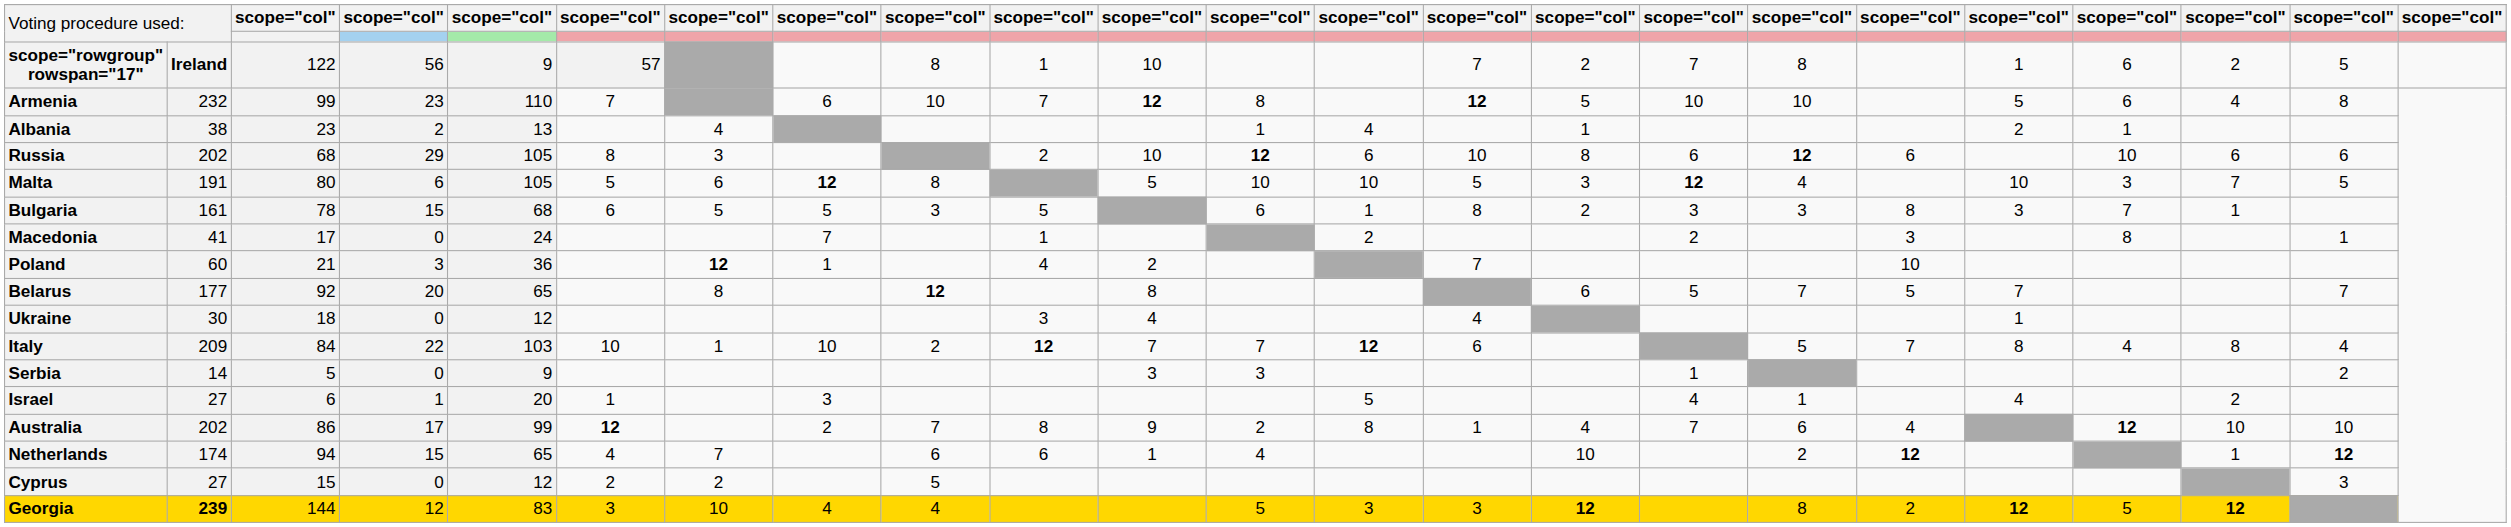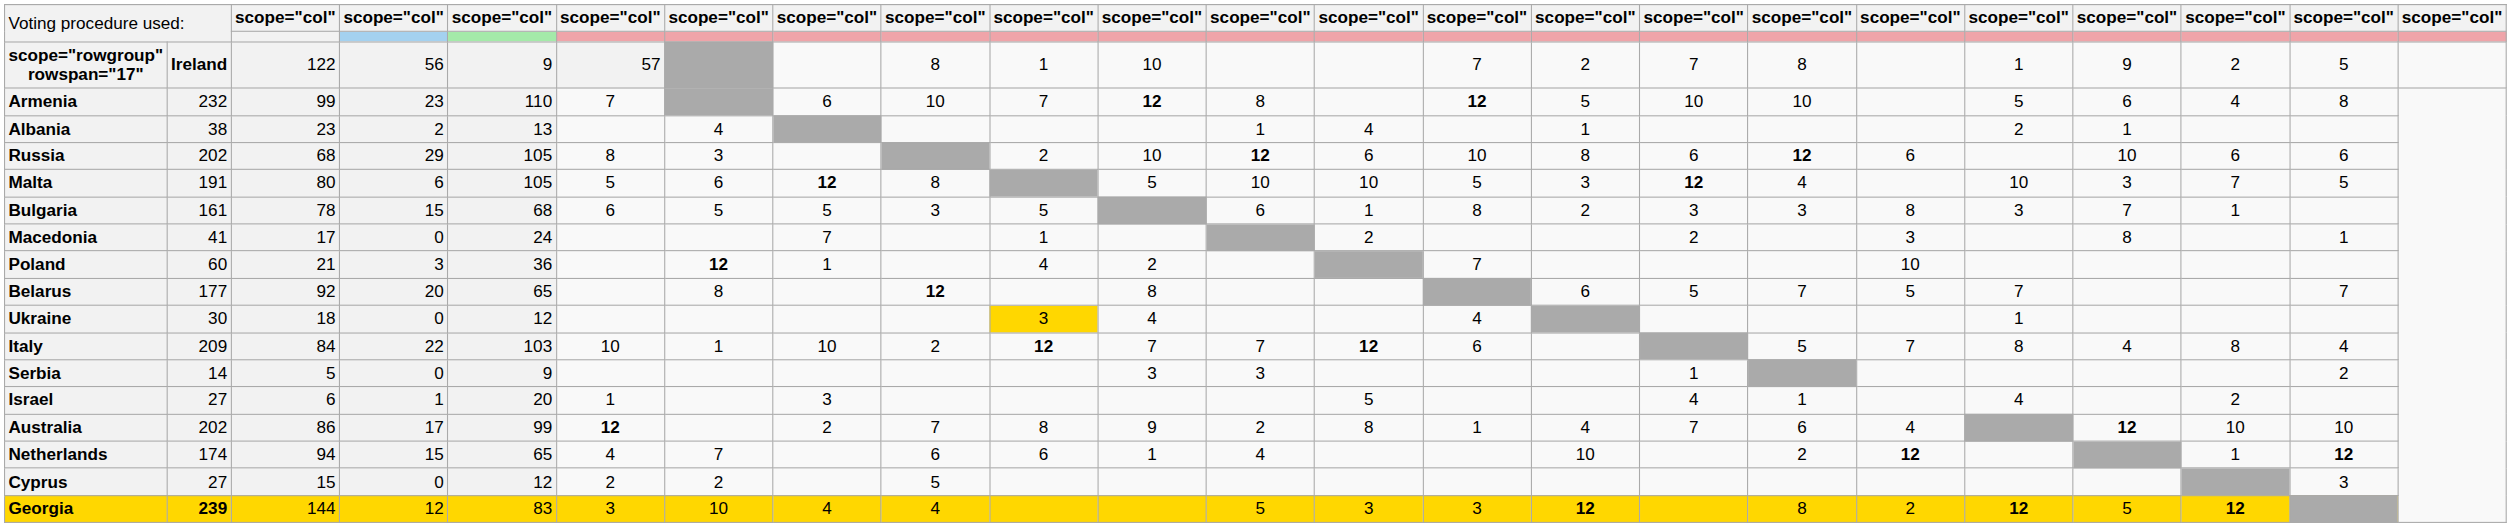(2127, 64) 6 -> (2127, 64) 9
(1044, 318) no background -> (1044, 318) gold background
